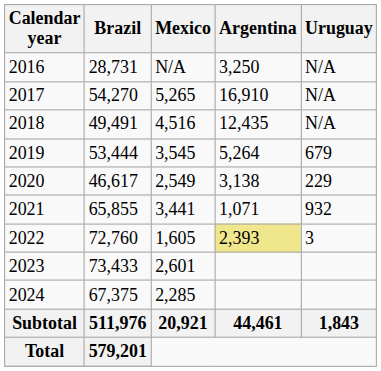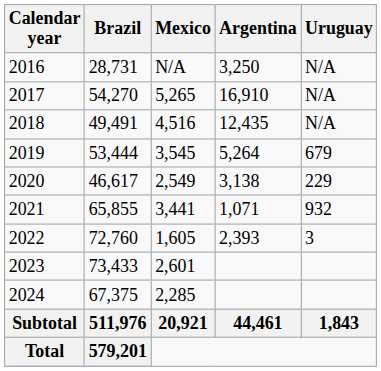(239, 237) khaki background -> (239, 237) no background
